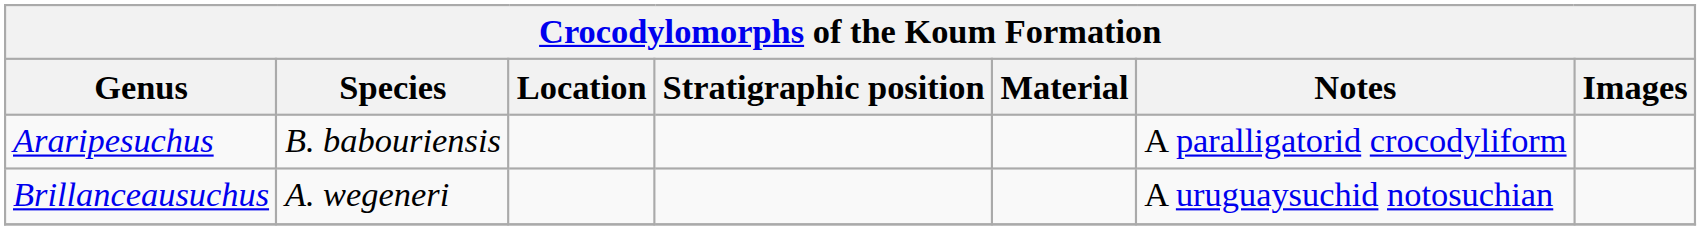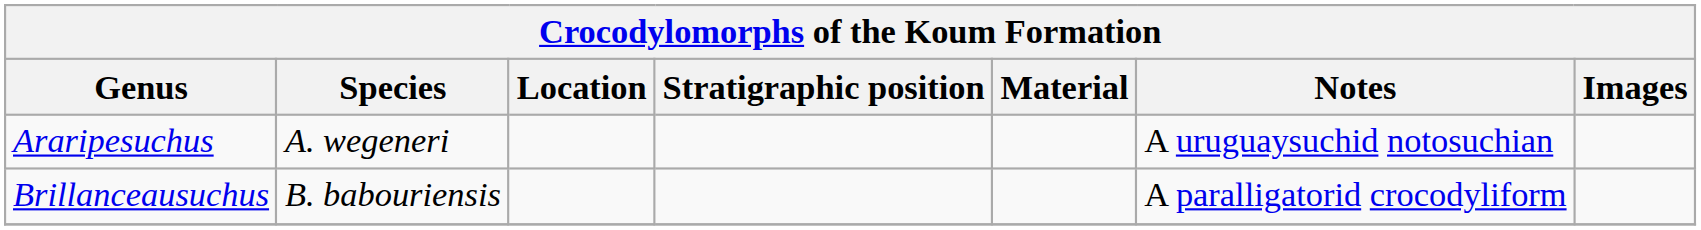(393, 140) B. babouriensis -> (367, 140) A. wegeneri
(1355, 140) A paralligatorid crocodyliform -> (1349, 140) A uruguaysuchid notosuchian
(367, 195) A. wegeneri -> (393, 195) B. babouriensis
(1349, 195) A uruguaysuchid notosuchian -> (1355, 195) A paralligatorid crocodyliform
